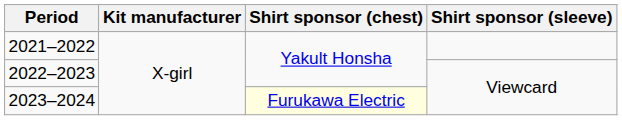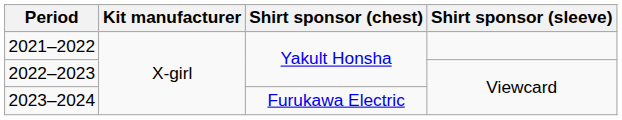(336, 100) lightyellow background -> (336, 100) no background
